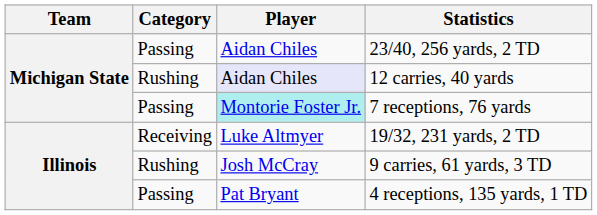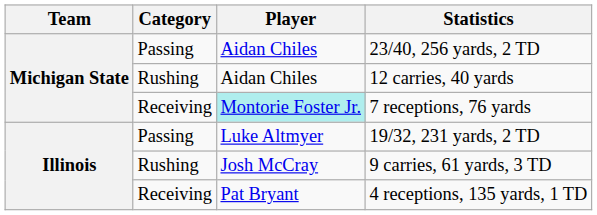(269, 77) lavender background -> (269, 77) no background
(166, 107) Passing -> (175, 107) Receiving
(175, 136) Receiving -> (166, 136) Passing
(166, 194) Passing -> (175, 194) Receiving
